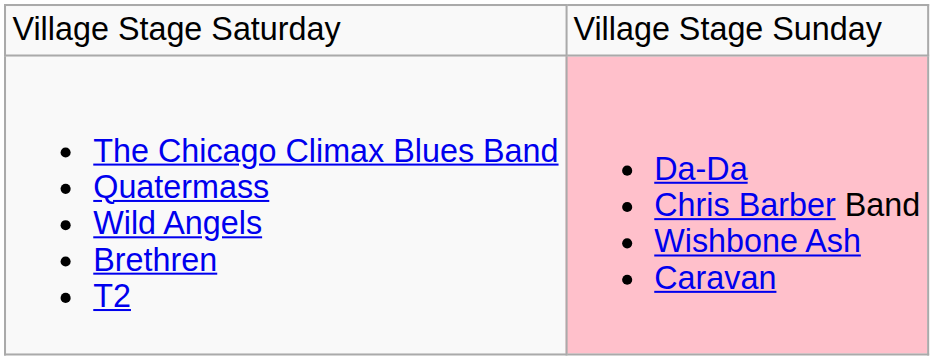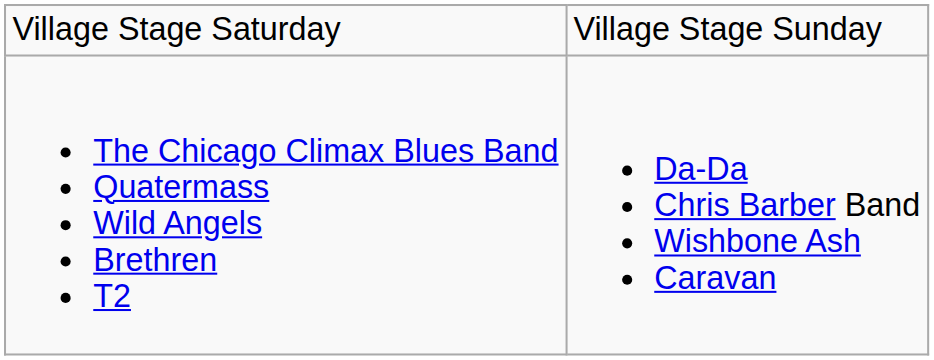(747, 223) pink background -> (747, 223) no background
